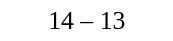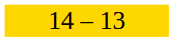(87, 20) no background -> (87, 20) gold background
